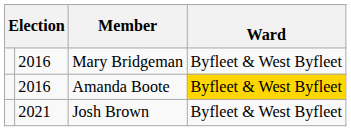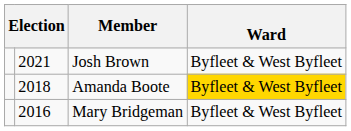rows swapped: (111, 112) <-> (128, 61)
(34, 86) 2016 -> (34, 86) 2018
